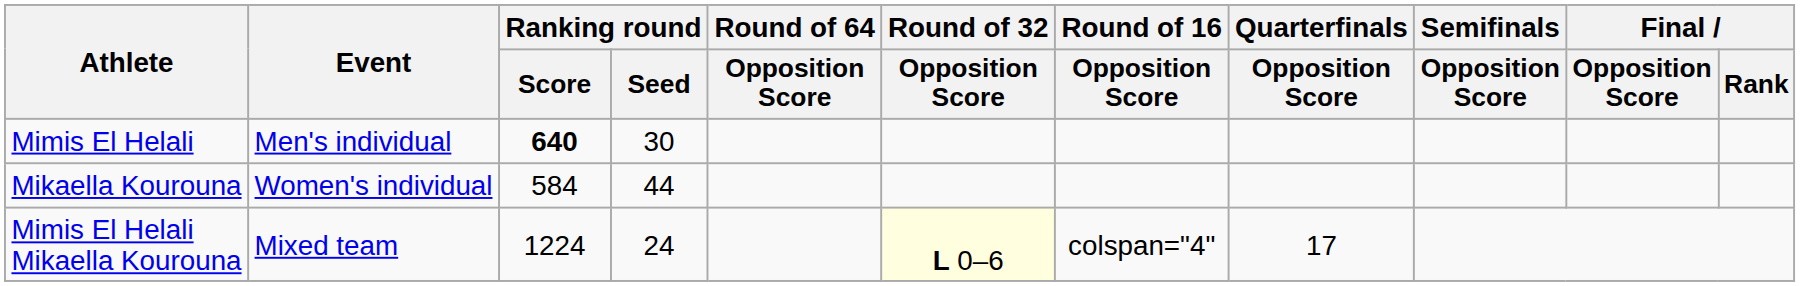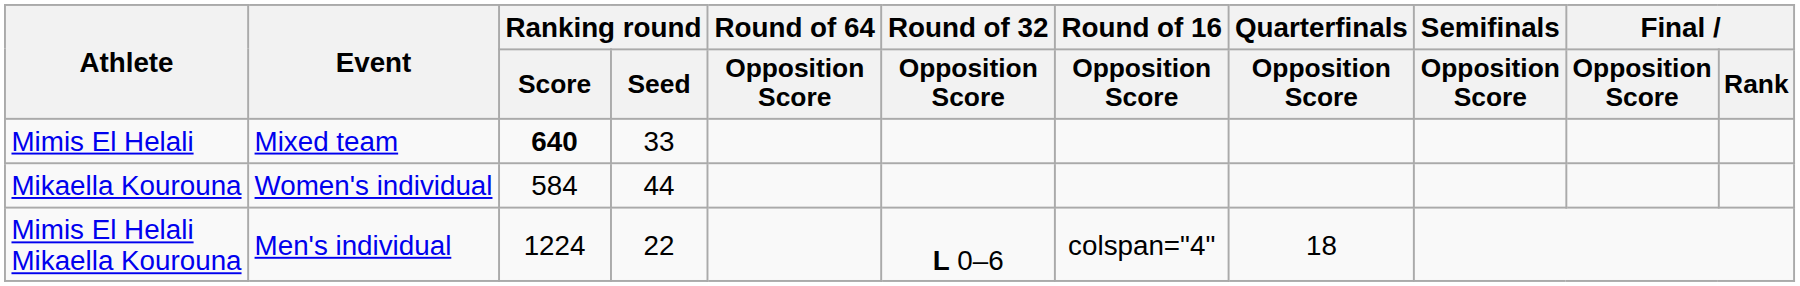(353, 142) Men's individual -> (326, 142) Mixed team
(659, 142) 30 -> (659, 142) 33
(326, 245) Mixed team -> (353, 245) Men's individual
(659, 245) 24 -> (659, 245) 22
(968, 260) lightyellow background -> (968, 260) no background
(1321, 245) 17 -> (1321, 245) 18
